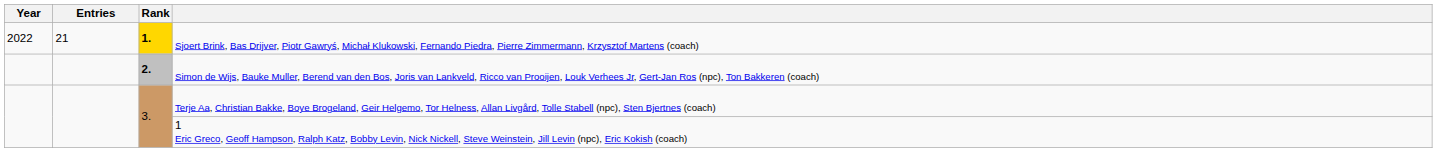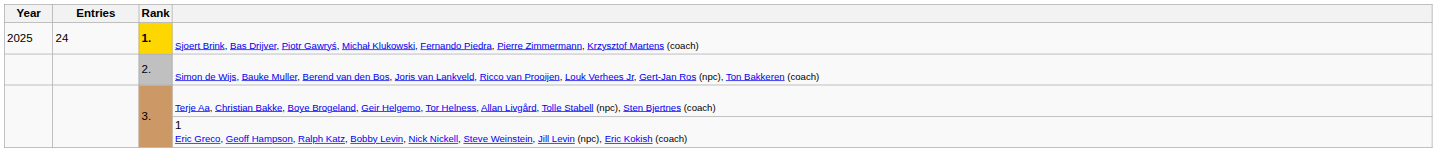(23, 38) 2022 -> (23, 38) 2025
(62, 38) 21 -> (62, 38) 24
(146, 69) bold -> (146, 69) normal
